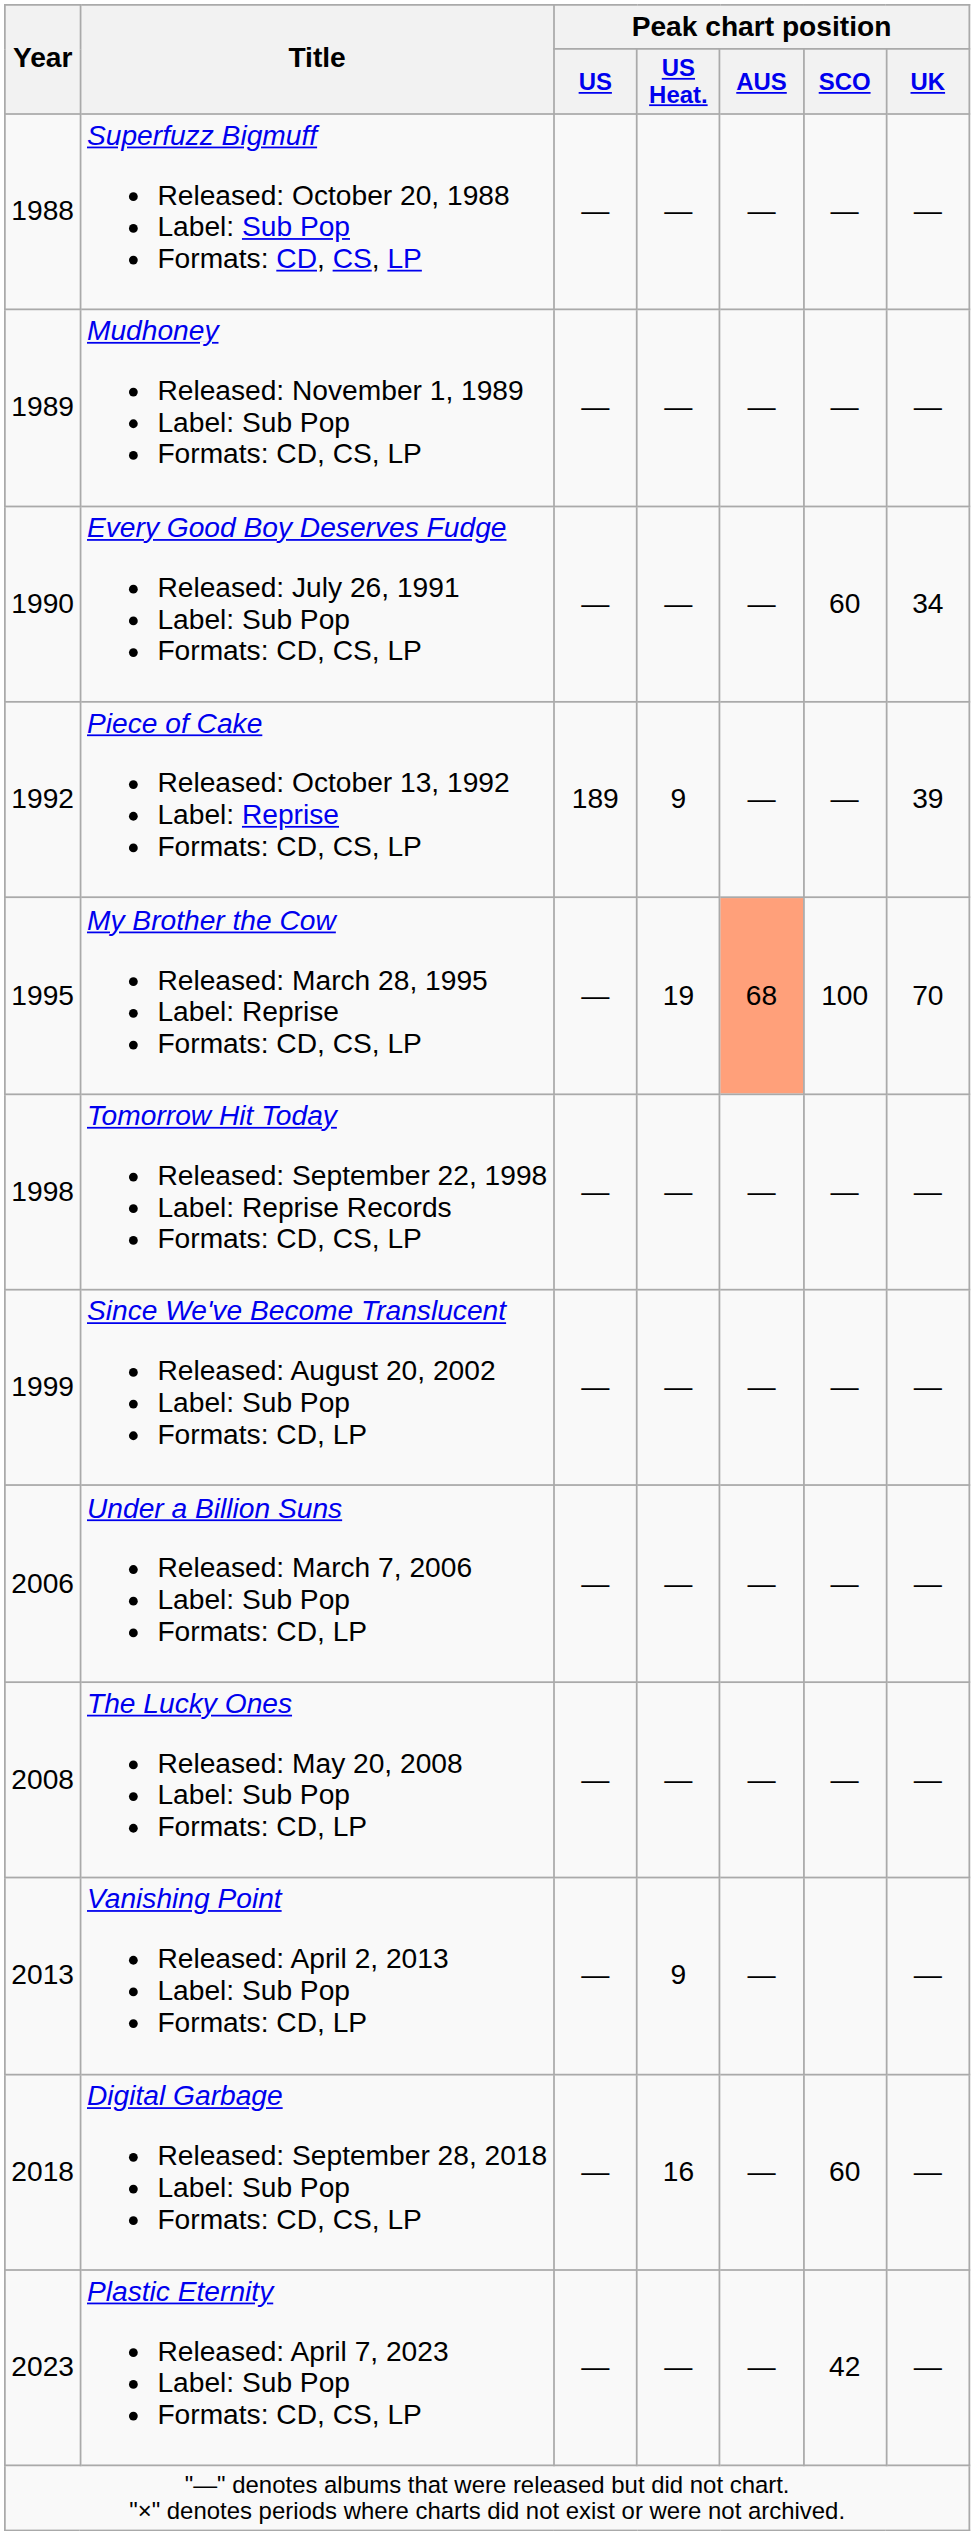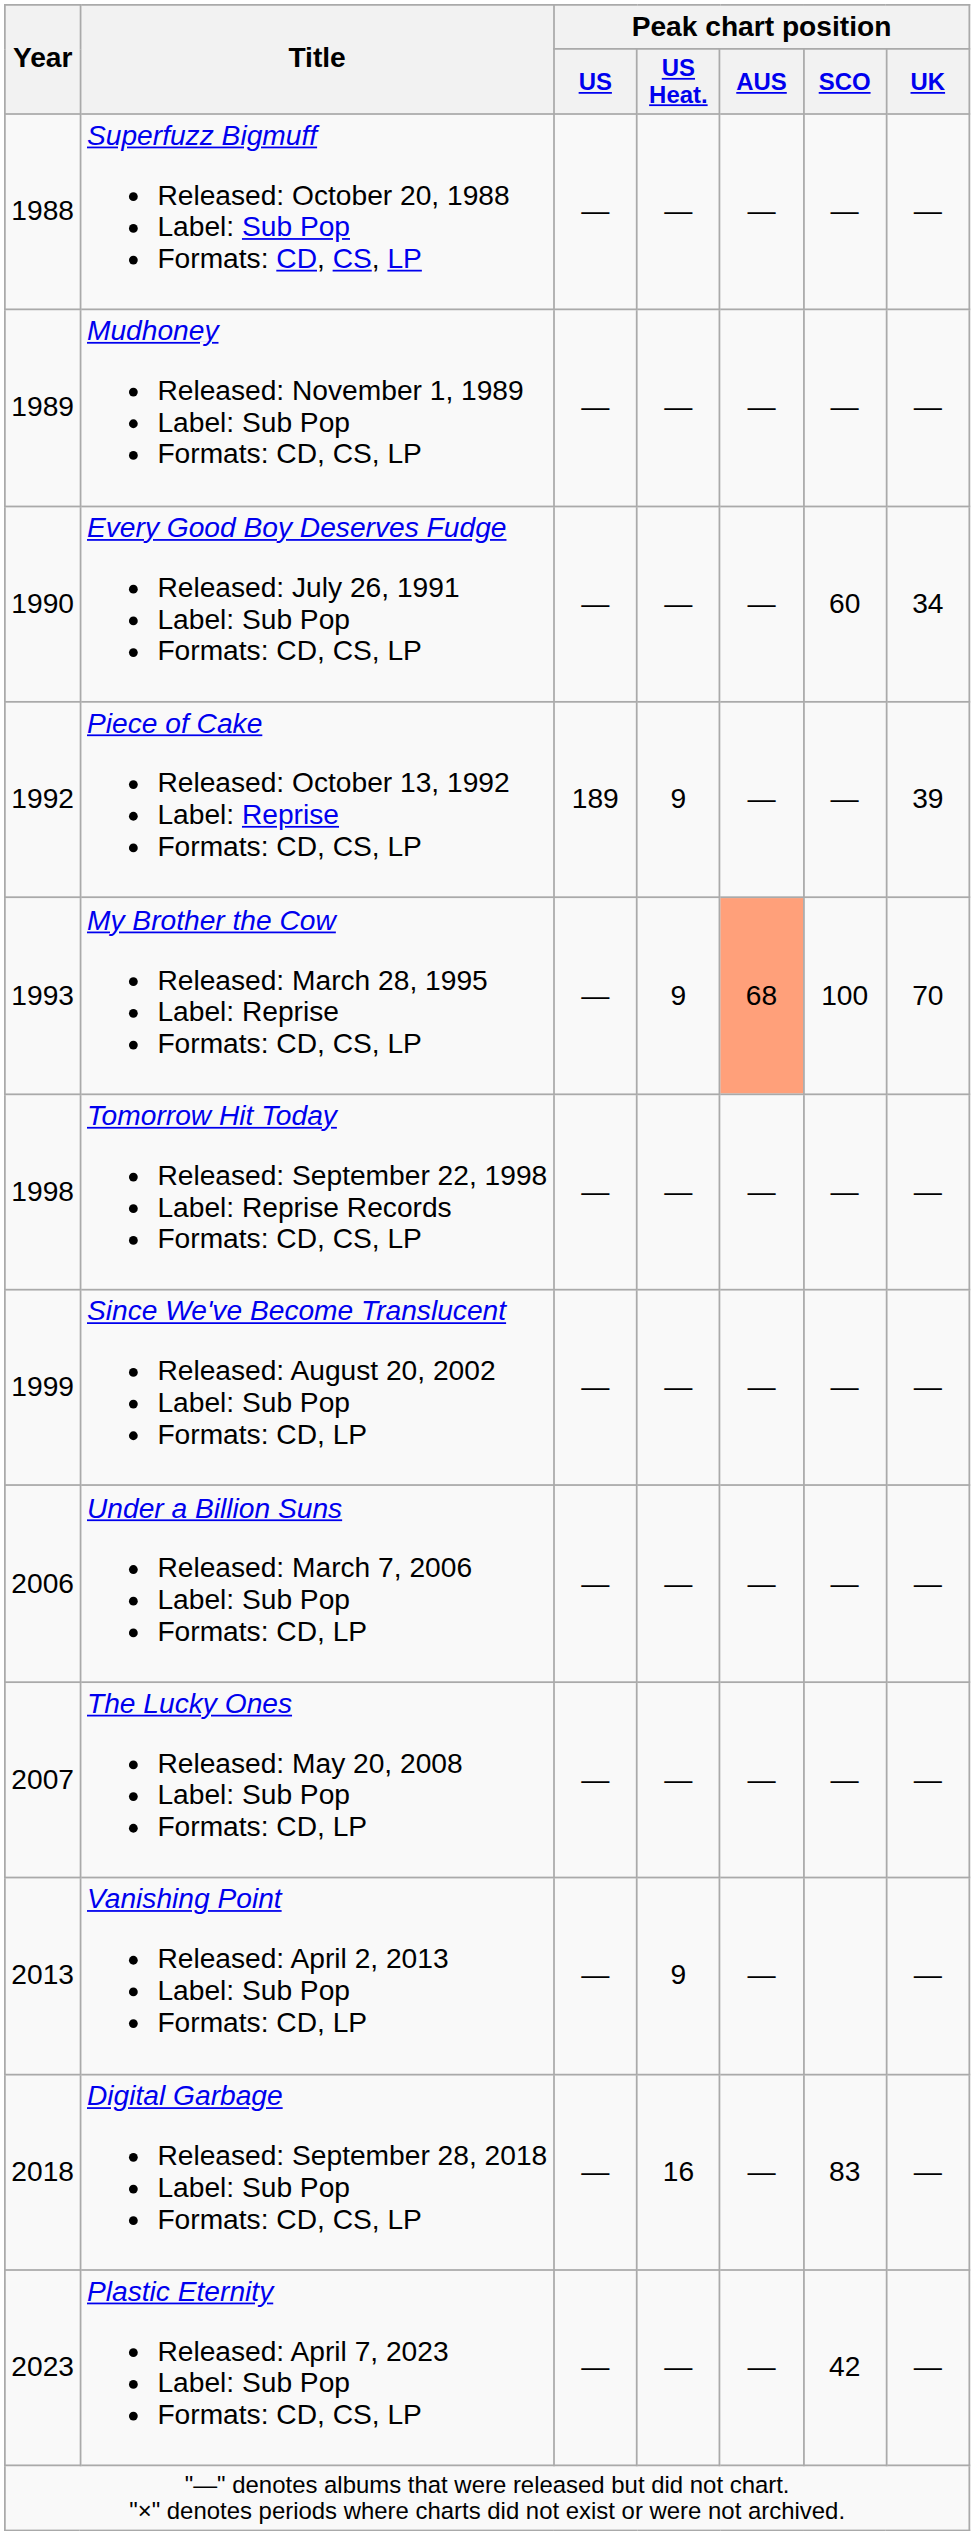(43, 995) 1995 -> (43, 995) 1993
(678, 995) 19 -> (678, 995) 9
(43, 1779) 2008 -> (43, 1779) 2007
(845, 2171) 60 -> (845, 2171) 83
